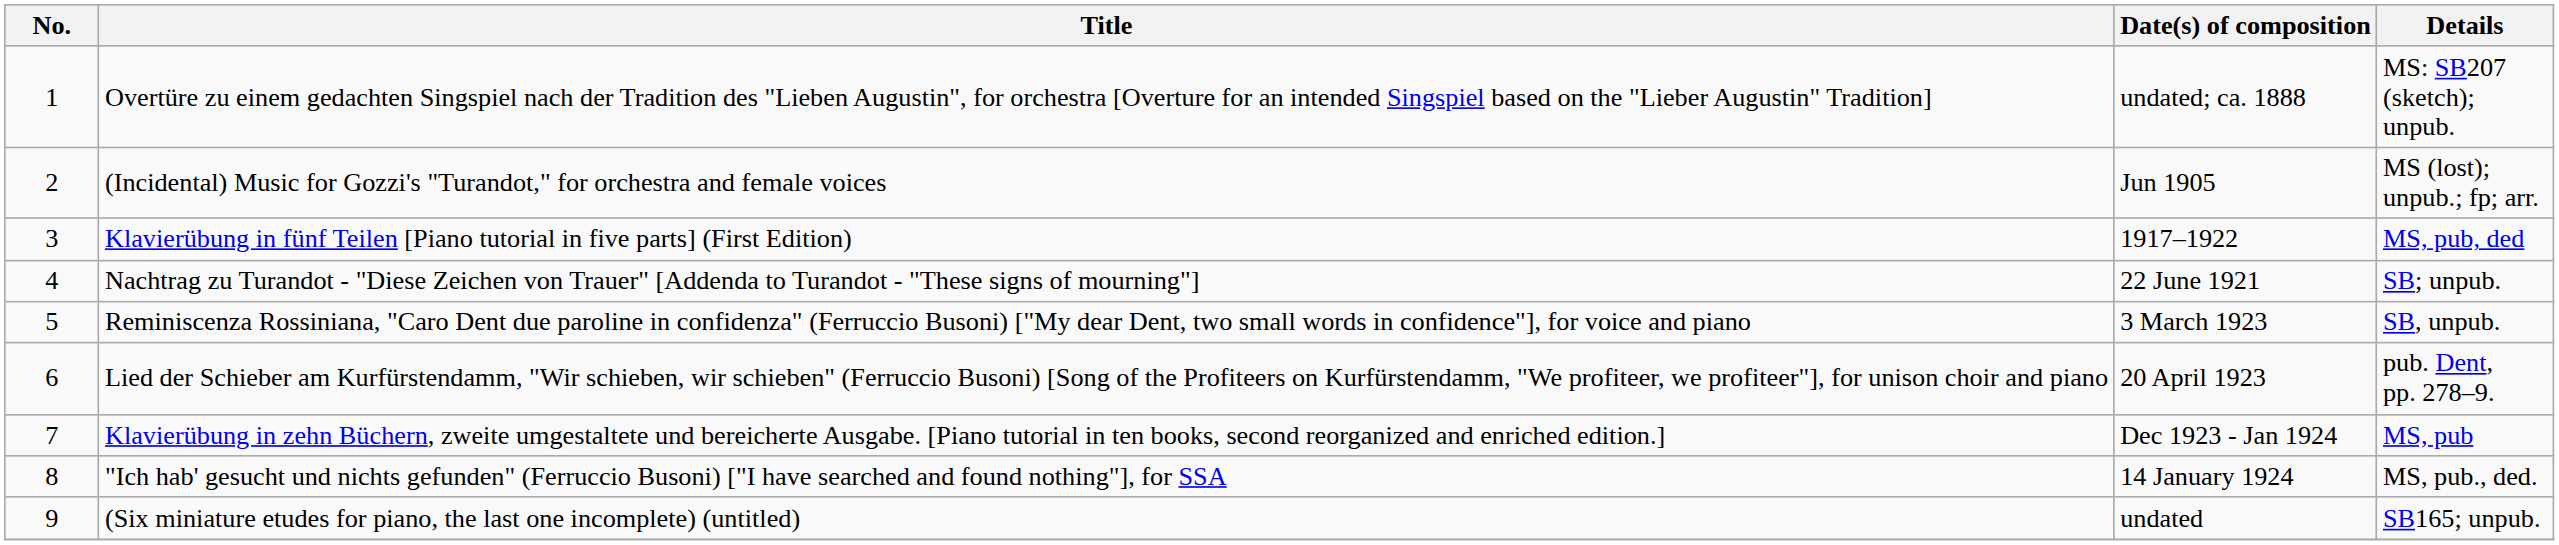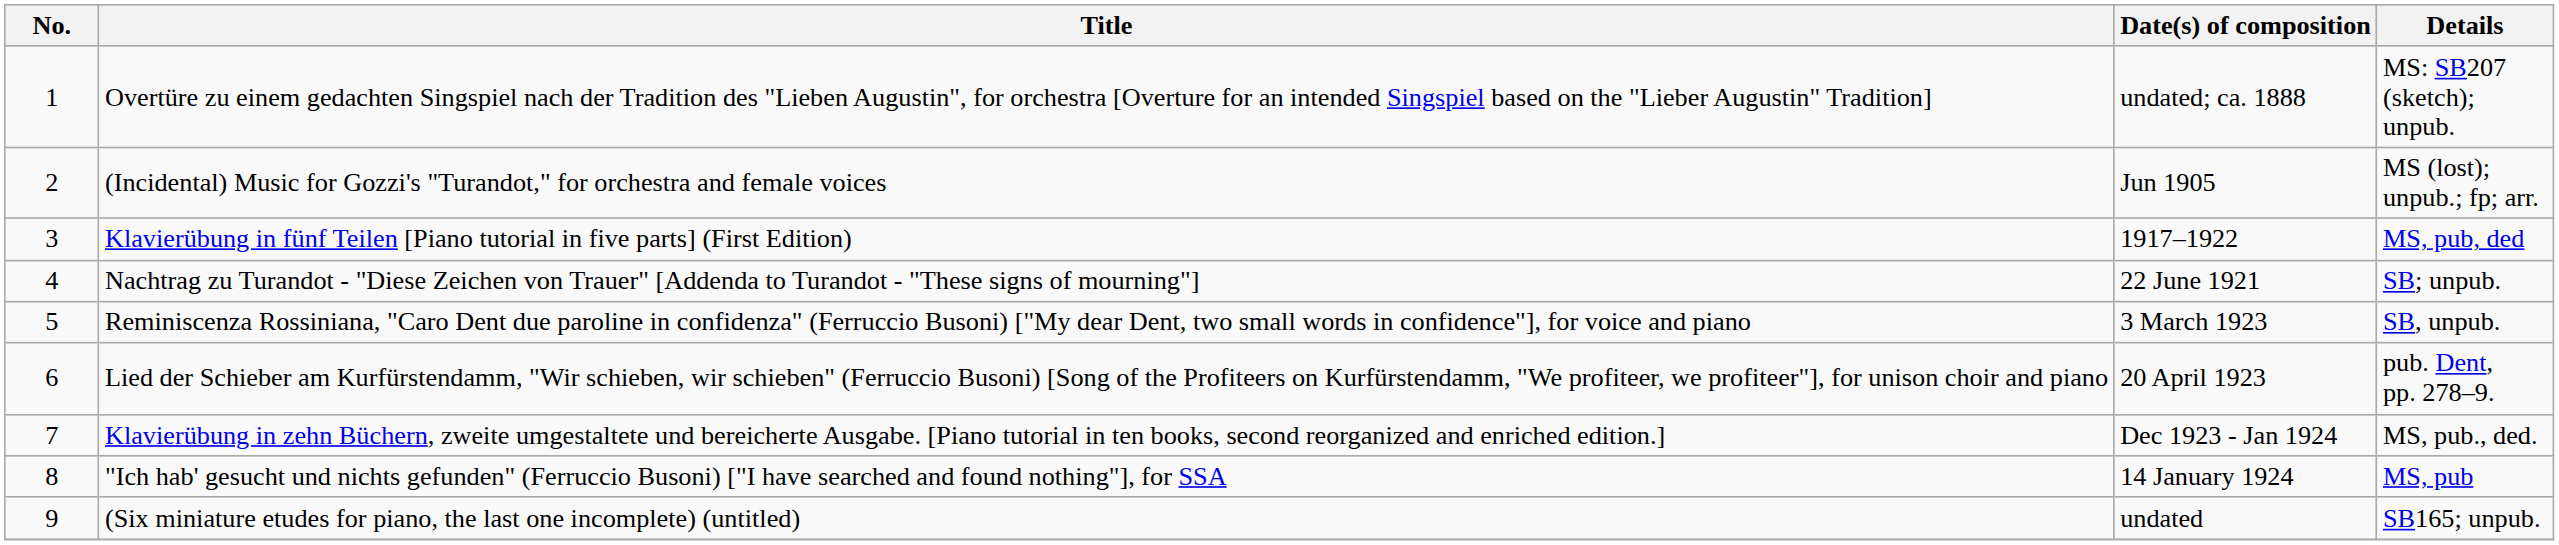(2428, 434) MS, pub -> (2460, 434) MS, pub., ded.
(2460, 476) MS, pub., ded. -> (2428, 476) MS, pub
